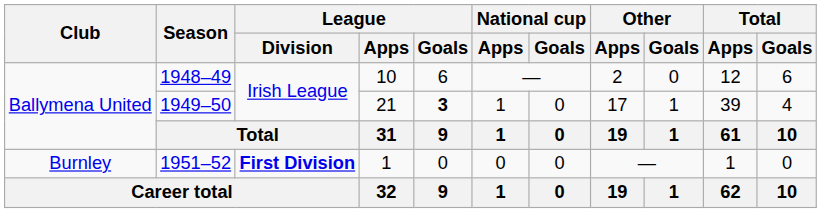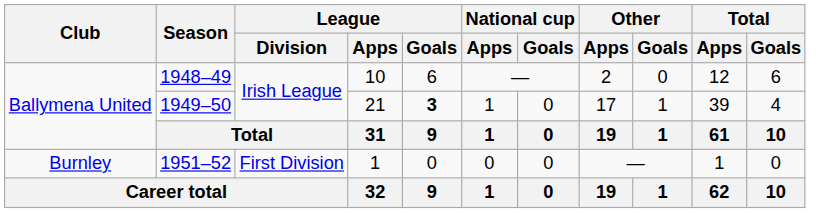(297, 163) bold -> (292, 163) normal
